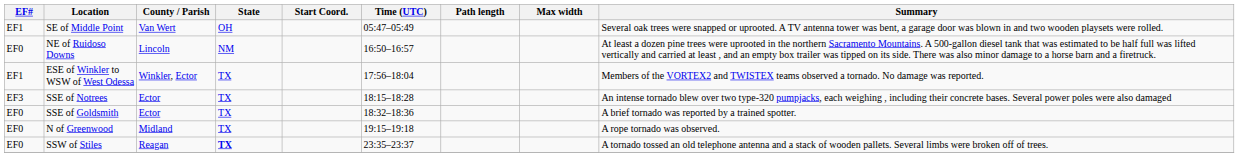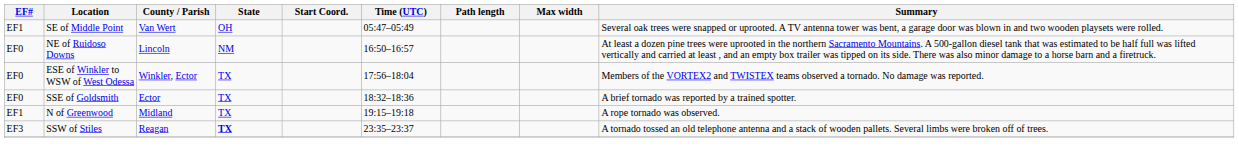(15, 76) EF1 -> (15, 76) EF0
- row: (77, 97)
(15, 129) EF0 -> (15, 113) EF1
(15, 144) EF0 -> (15, 129) EF3
